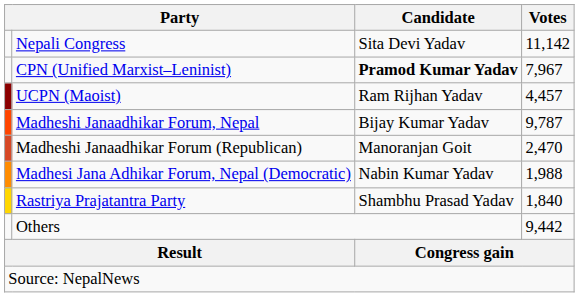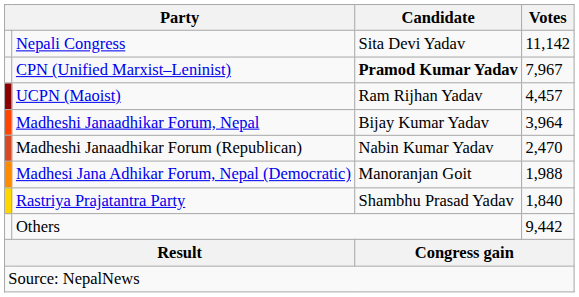(544, 122) 9,787 -> (544, 122) 3,964
(415, 148) Manoranjan Goit -> (426, 148) Nabin Kumar Yadav
(426, 174) Nabin Kumar Yadav -> (415, 174) Manoranjan Goit
